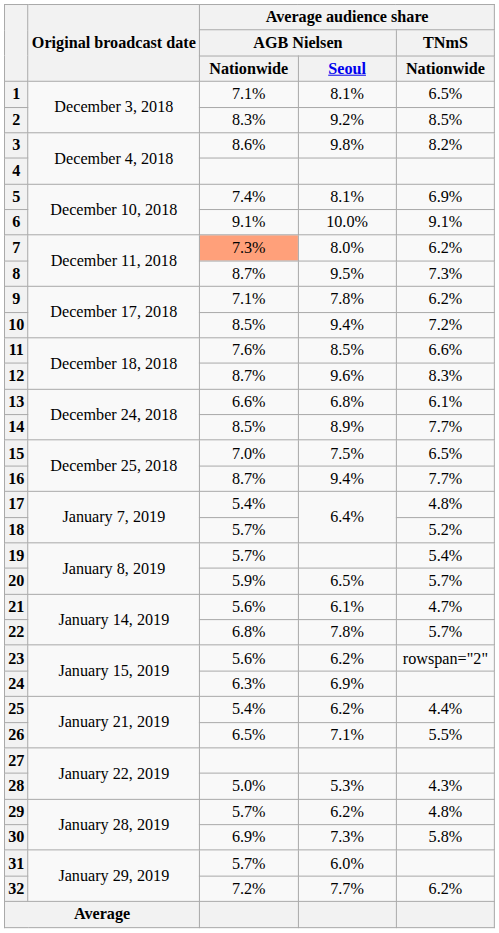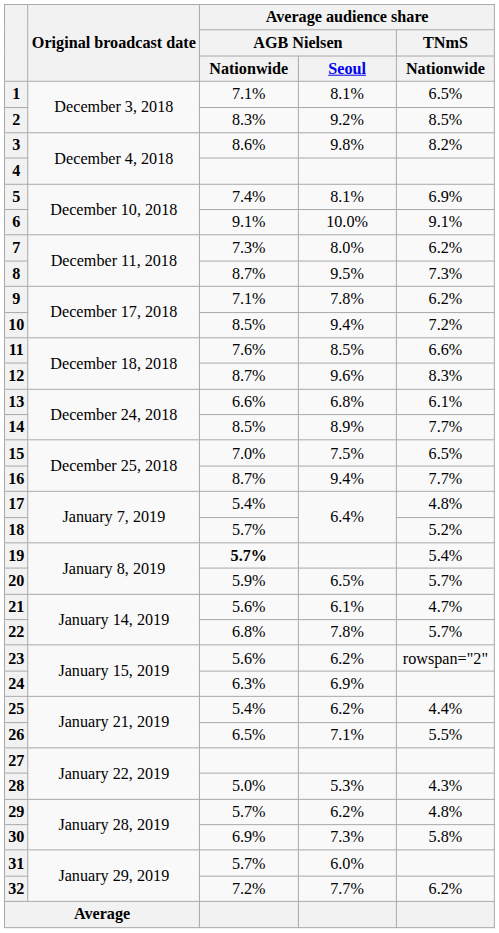(249, 247) lightsalmon background -> (249, 247) no background
(249, 555) normal -> (249, 555) bold
